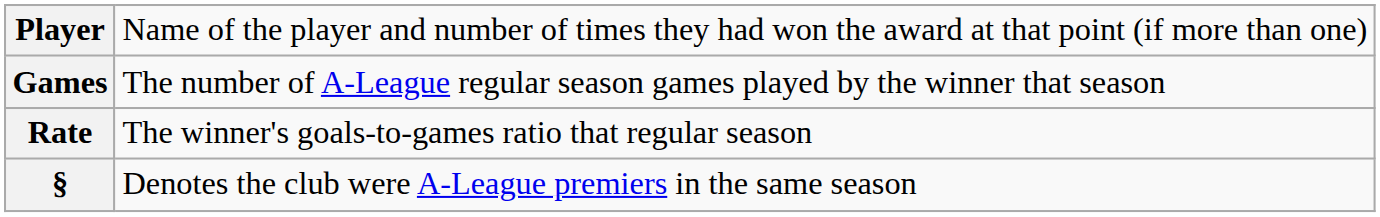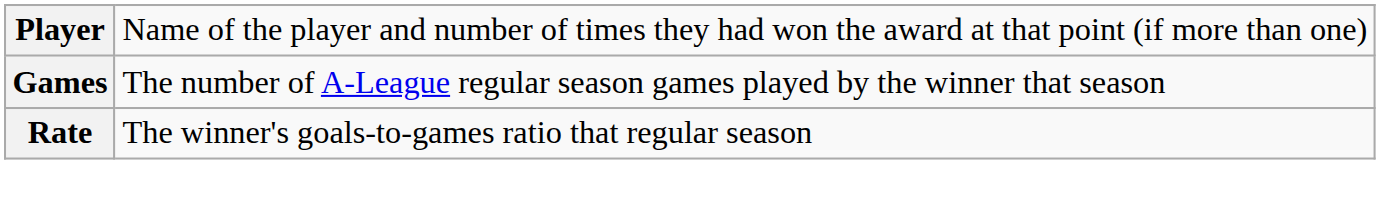- row: (60, 183)
